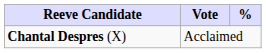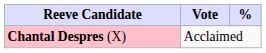(67, 36) no background -> (67, 36) pink background
